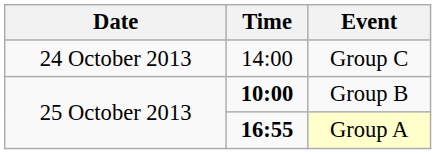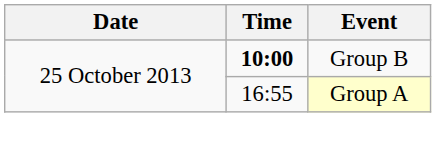- row: (369, 58)
(267, 129) bold -> (267, 93) normal
